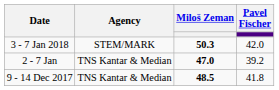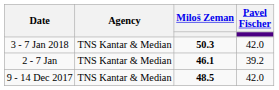(124, 45) STEM/MARK -> (124, 45) TNS Kantar & Median
(205, 61) 47.0 -> (205, 61) 46.1
(255, 77) 41.8 -> (255, 77) 42.0
